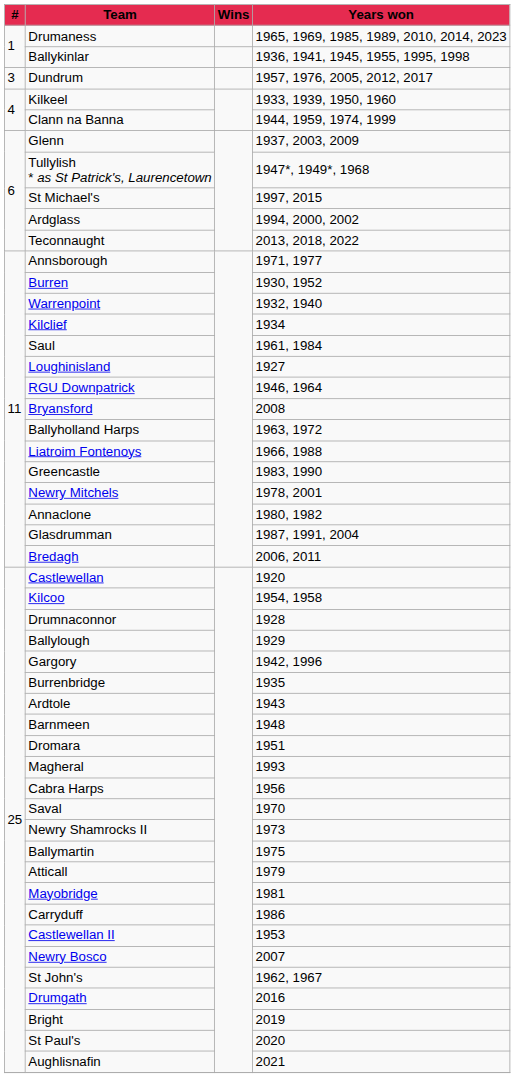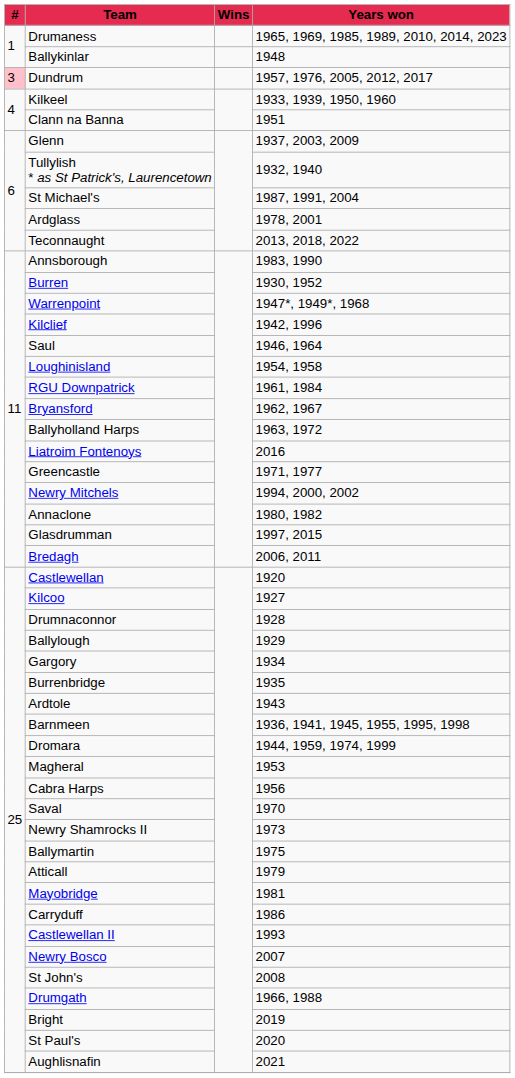(363, 57) 1936, 1941, 1945, 1955, 1995, 1998 -> (270, 57) 1948
(11, 78) no background -> (11, 78) pink background
(326, 120) 1944, 1959, 1974, 1999 -> (270, 120) 1951
(312, 169) 1947*, 1949*, 1968 -> (289, 169) 1932, 1940
(289, 198) 1997, 2015 -> (307, 198) 1987, 1991, 2004
(307, 219) 1994, 2000, 2002 -> (289, 219) 1978, 2001
(289, 261) 1971, 1977 -> (289, 261) 1983, 1990
(289, 303) 1932, 1940 -> (312, 303) 1947*, 1949*, 1968
(270, 324) 1934 -> (289, 324) 1942, 1996
(289, 345) 1961, 1984 -> (289, 345) 1946, 1964
(270, 366) 1927 -> (289, 366) 1954, 1958
(289, 388) 1946, 1964 -> (289, 388) 1961, 1984
(270, 409) 2008 -> (289, 409) 1962, 1967
(289, 451) 1966, 1988 -> (270, 451) 2016
(289, 472) 1983, 1990 -> (289, 472) 1971, 1977
(289, 493) 1978, 2001 -> (307, 493) 1994, 2000, 2002
(307, 535) 1987, 1991, 2004 -> (289, 535) 1997, 2015
(289, 598) 1954, 1958 -> (270, 598) 1927
(289, 661) 1942, 1996 -> (270, 661) 1934
(270, 724) 1948 -> (363, 724) 1936, 1941, 1945, 1955, 1995, 1998
(270, 746) 1951 -> (326, 746) 1944, 1959, 1974, 1999
(270, 767) 1993 -> (270, 767) 1953
(270, 935) 1953 -> (270, 935) 1993
(289, 977) 1962, 1967 -> (270, 977) 2008
(270, 998) 2016 -> (289, 998) 1966, 1988
